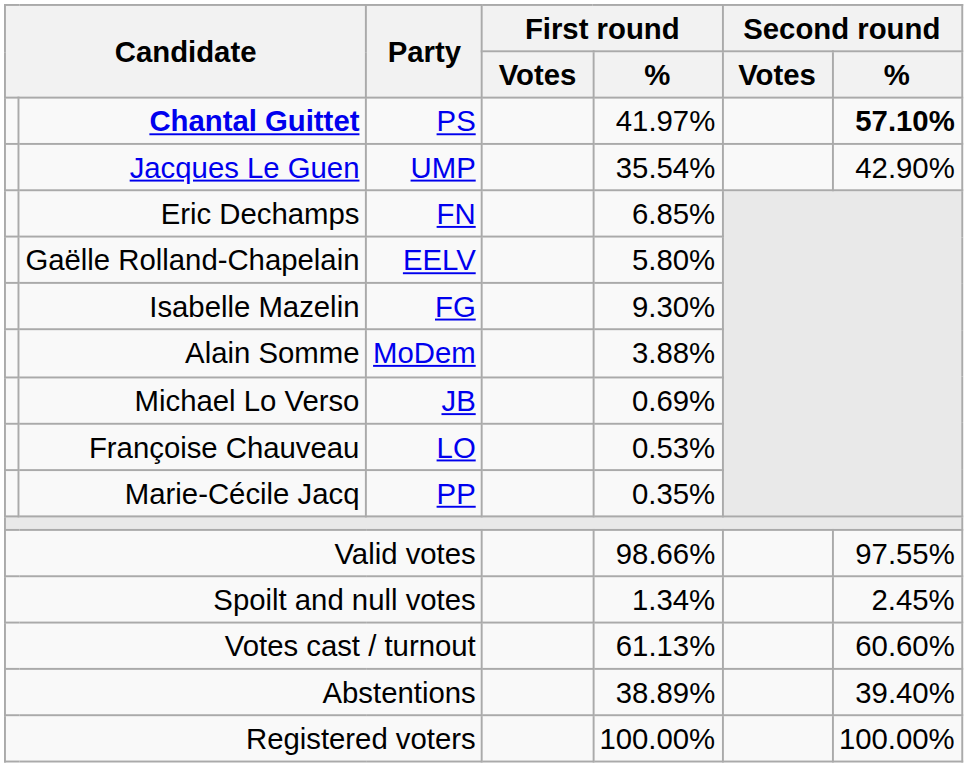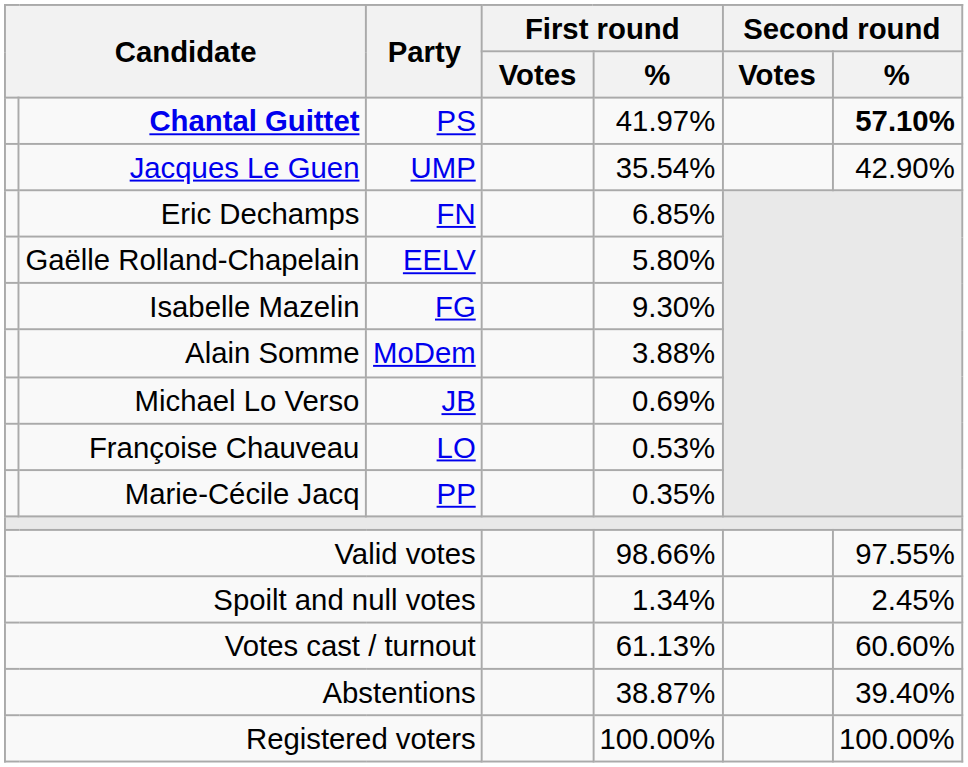(665, 692) 38.89% -> (665, 692) 38.87%
